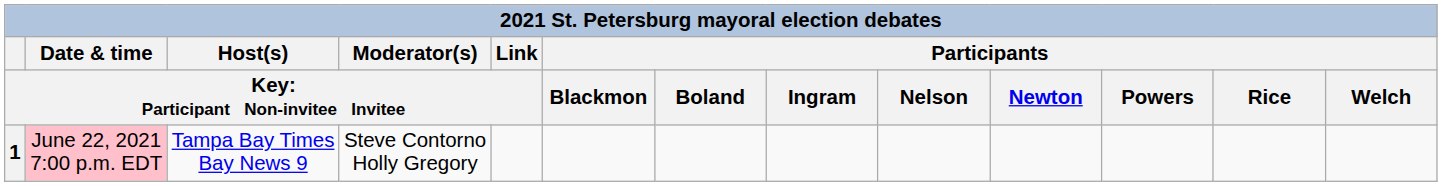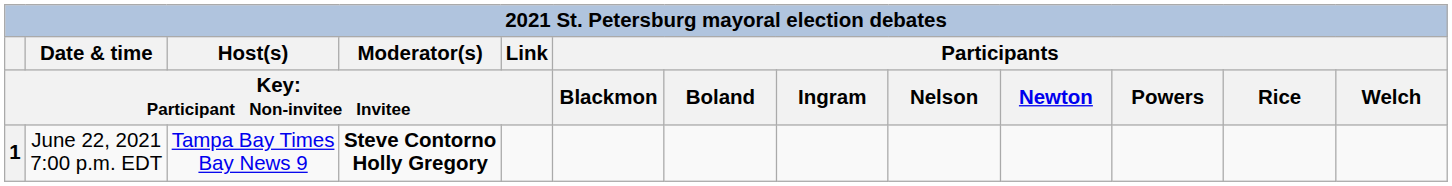(96, 152) pink background -> (96, 152) no background
(415, 152) normal -> (420, 152) bold
